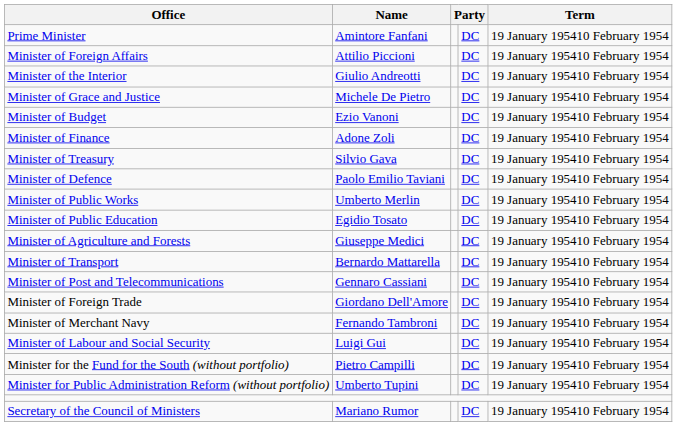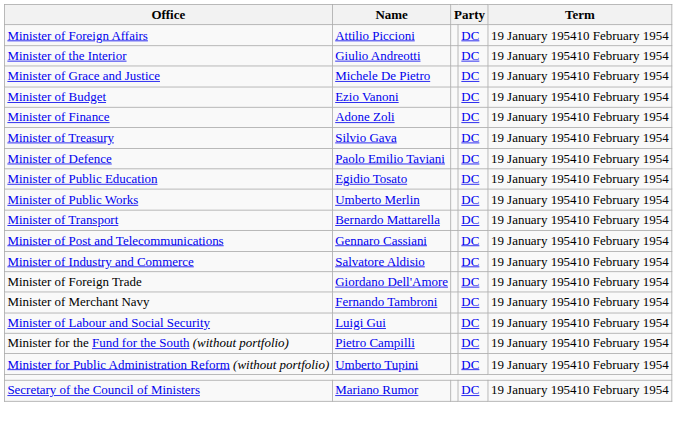- row: (46, 35)
rows swapped: (82, 220) <-> (73, 199)
- row: (99, 240)
+ row: (101, 261)
